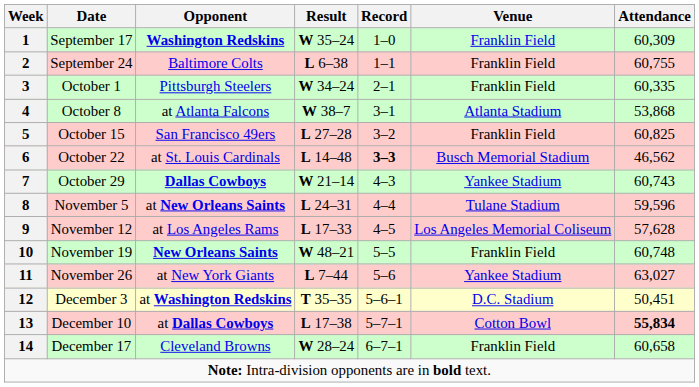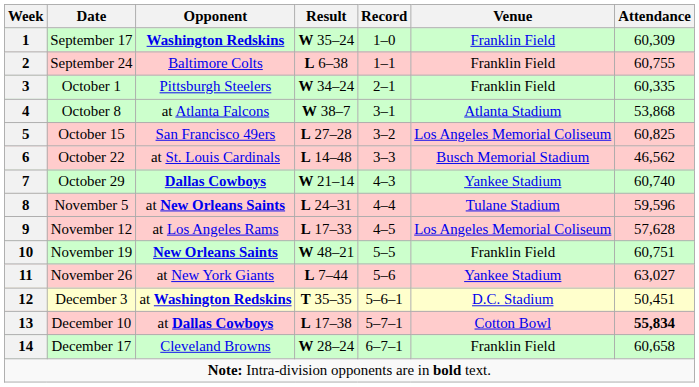(513, 134) Franklin Field -> (513, 134) Los Angeles Memorial Coliseum
(384, 157) bold -> (384, 157) normal
(655, 181) 60,743 -> (655, 181) 60,740
(655, 252) 60,748 -> (655, 252) 60,751
